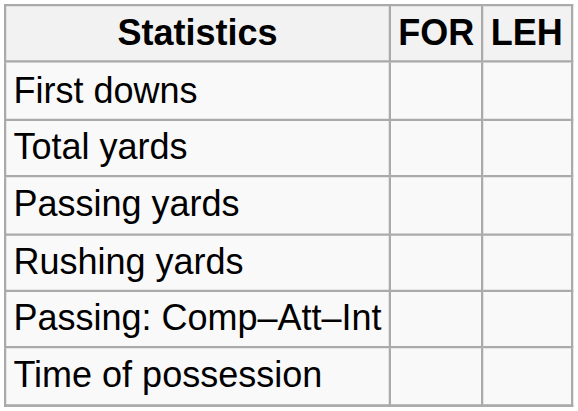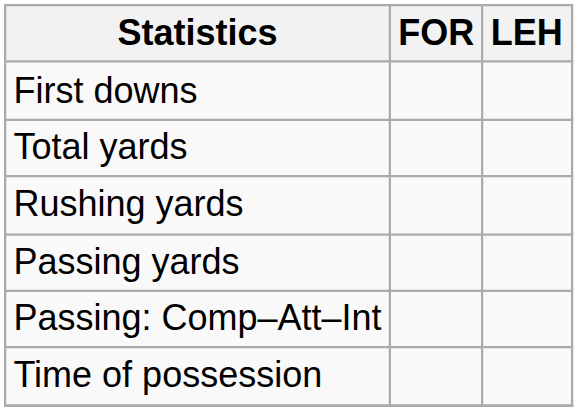rows swapped: (128, 261) <-> (126, 204)
